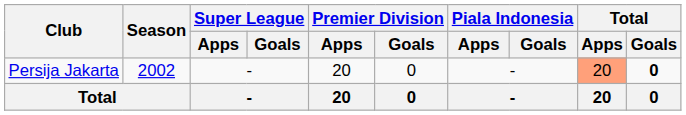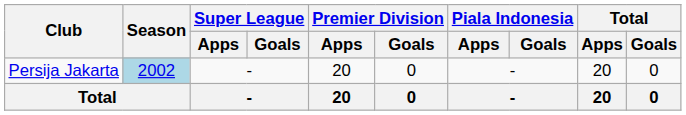(156, 71) no background -> (156, 71) lightblue background
(602, 71) lightsalmon background -> (602, 71) no background
(654, 71) bold -> (654, 71) normal
